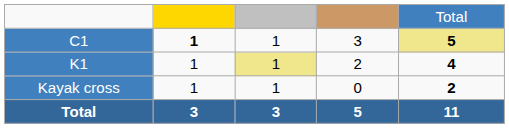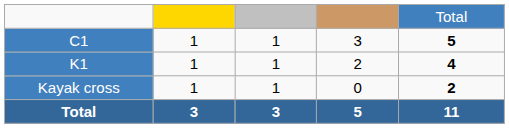(194, 40) bold -> (194, 40) normal
(451, 40) khaki background -> (451, 40) no background
(276, 64) khaki background -> (276, 64) no background
